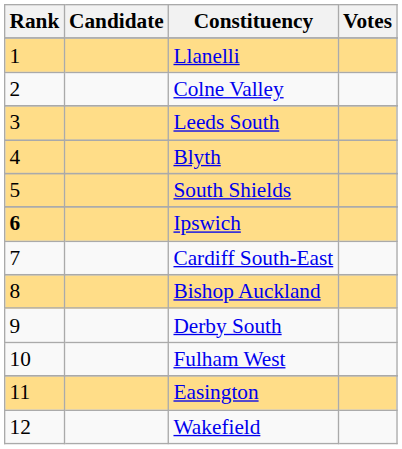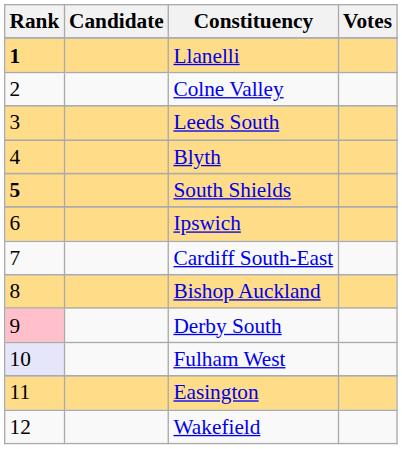(15, 55) normal -> (15, 55) bold
(15, 190) normal -> (15, 190) bold
(15, 223) bold -> (15, 223) normal
(15, 325) no background -> (15, 325) pink background
(20, 358) no background -> (20, 358) lavender background
